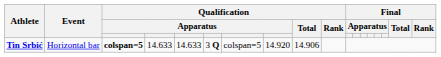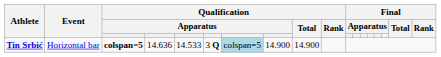(160, 45) 14.633 -> (160, 45) 14.636
(189, 45) 14.633 -> (189, 45) 14.533
(242, 45) no background -> (242, 45) lightblue background
(278, 45) 14.920 -> (278, 45) 14.900
(307, 45) 14.906 -> (307, 45) 14.900
